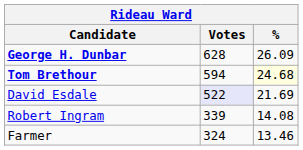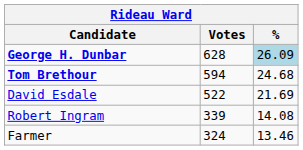(275, 55) no background -> (275, 55) lightblue background
(275, 75) lightyellow background -> (275, 75) no background
(214, 95) lavender background -> (214, 95) no background
